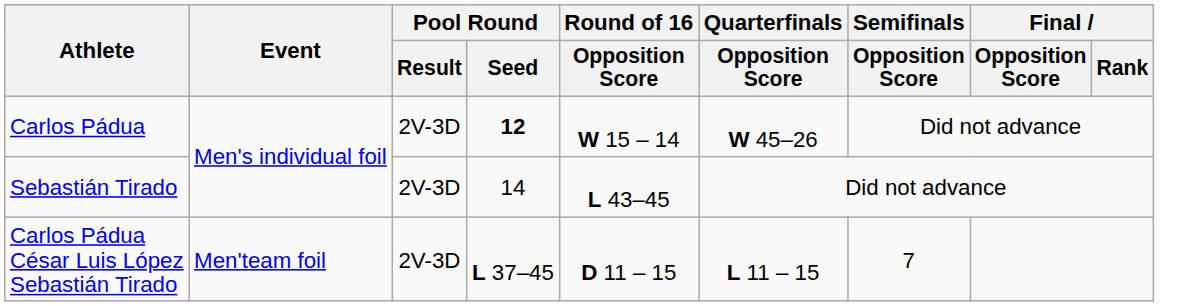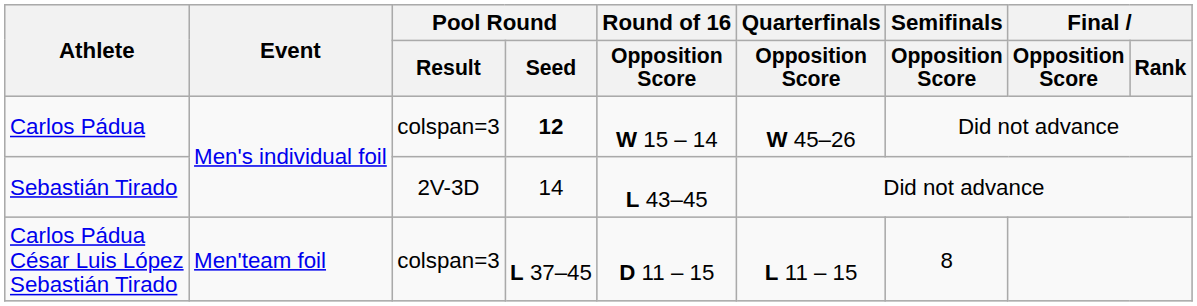(429, 127) 2V-3D -> (448, 127) colspan=3
(429, 260) 2V-3D -> (448, 260) colspan=3
(909, 260) 7 -> (947, 260) 8
